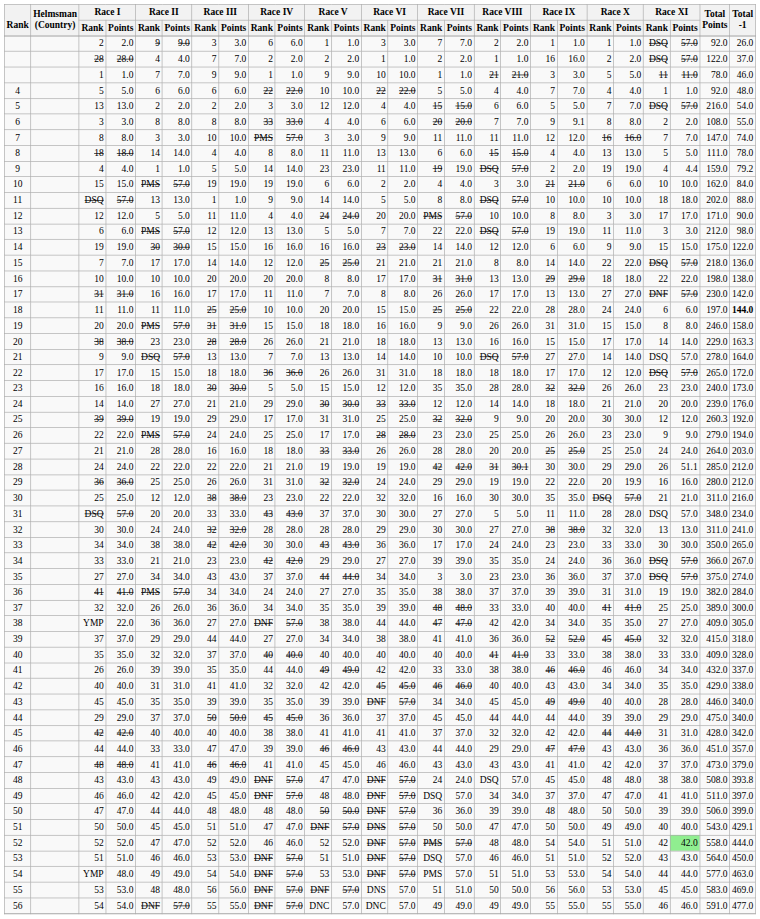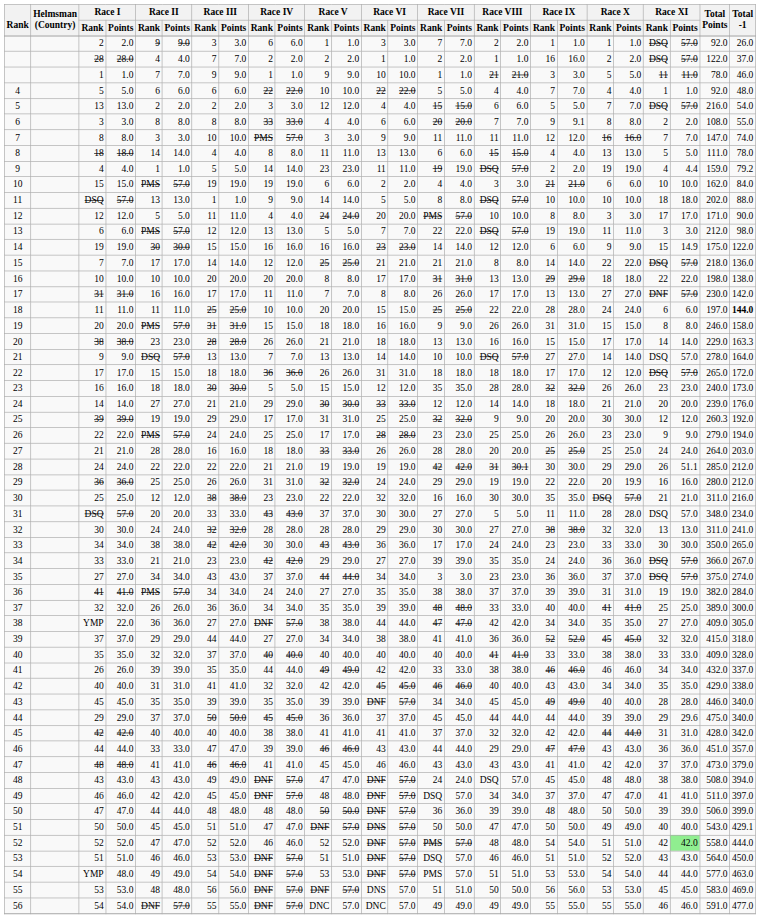(689, 247) 15.0 -> (689, 247) 14.9
(689, 718) 29.0 -> (689, 718) 29.6
(743, 780) 393.8 -> (743, 780) 394.0
